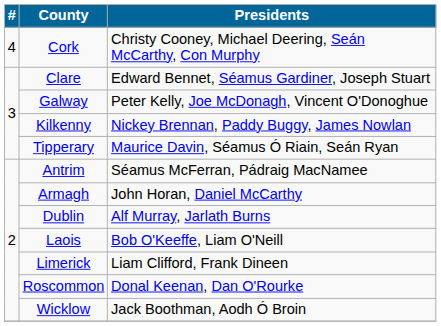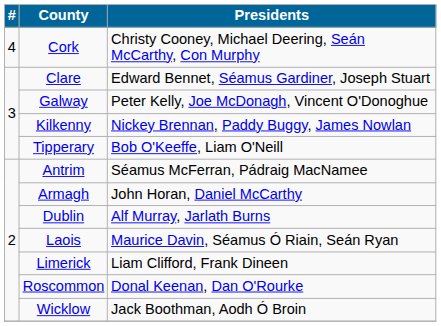(255, 147) Maurice Davin, Séamus Ó Riain, Seán Ryan -> (197, 147) Bob O'Keeffe, Liam O'Neill
(197, 240) Bob O'Keeffe, Liam O'Neill -> (255, 240) Maurice Davin, Séamus Ó Riain, Seán Ryan
